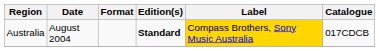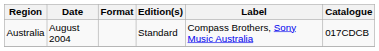(159, 33) bold -> (158, 33) normal
(242, 33) gold background -> (242, 33) no background
